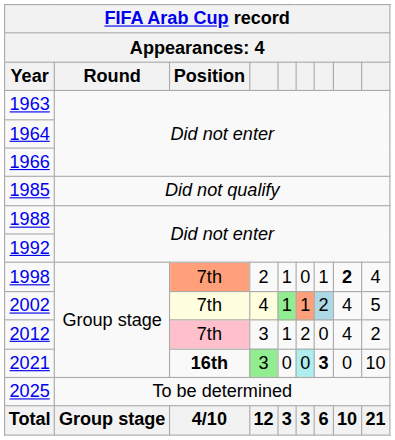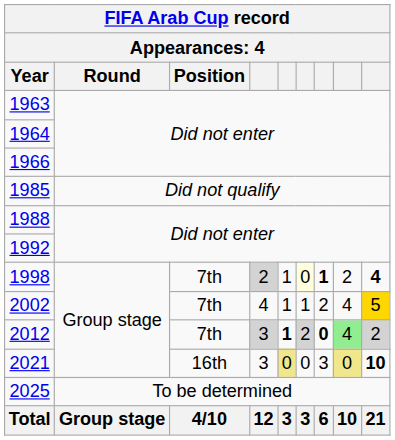(209, 276) lightsalmon background -> (209, 276) no background
(263, 276) no background -> (263, 276) lightgrey background
(305, 276) no background -> (305, 276) lightyellow background
(324, 276) normal -> (324, 276) bold
(347, 276) bold -> (347, 276) normal
(376, 276) normal -> (376, 276) bold
(209, 305) lightyellow background -> (209, 305) no background
(263, 305) lightyellow background -> (263, 305) no background
(287, 305) lightgreen background -> (287, 305) no background
(305, 305) lightsalmon background -> (305, 305) no background
(324, 305) lightblue background -> (324, 305) no background
(376, 305) no background -> (376, 305) gold background
(209, 334) pink background -> (209, 334) no background
(263, 334) no background -> (263, 334) lightgrey background
(287, 334) normal -> (287, 334) bold
(305, 334) no background -> (305, 334) lightgrey background
(324, 334) normal -> (324, 334) bold
(347, 334) no background -> (347, 334) lightgreen background
(376, 334) no background -> (376, 334) lightgrey background
(209, 362) bold -> (209, 362) normal
(263, 362) lightgreen background -> (263, 362) no background
(287, 362) no background -> (287, 362) khaki background
(305, 362) paleturquoise background -> (305, 362) no background
(324, 362) bold -> (324, 362) normal
(347, 362) no background -> (347, 362) khaki background
(376, 362) normal -> (376, 362) bold
